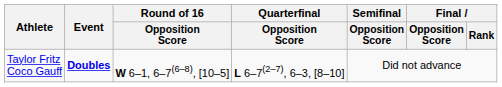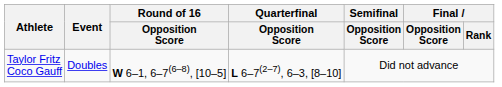(89, 66) bold -> (87, 66) normal
